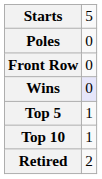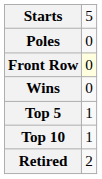(89, 64) no background -> (89, 64) lightyellow background
(89, 88) lavender background -> (89, 88) no background
